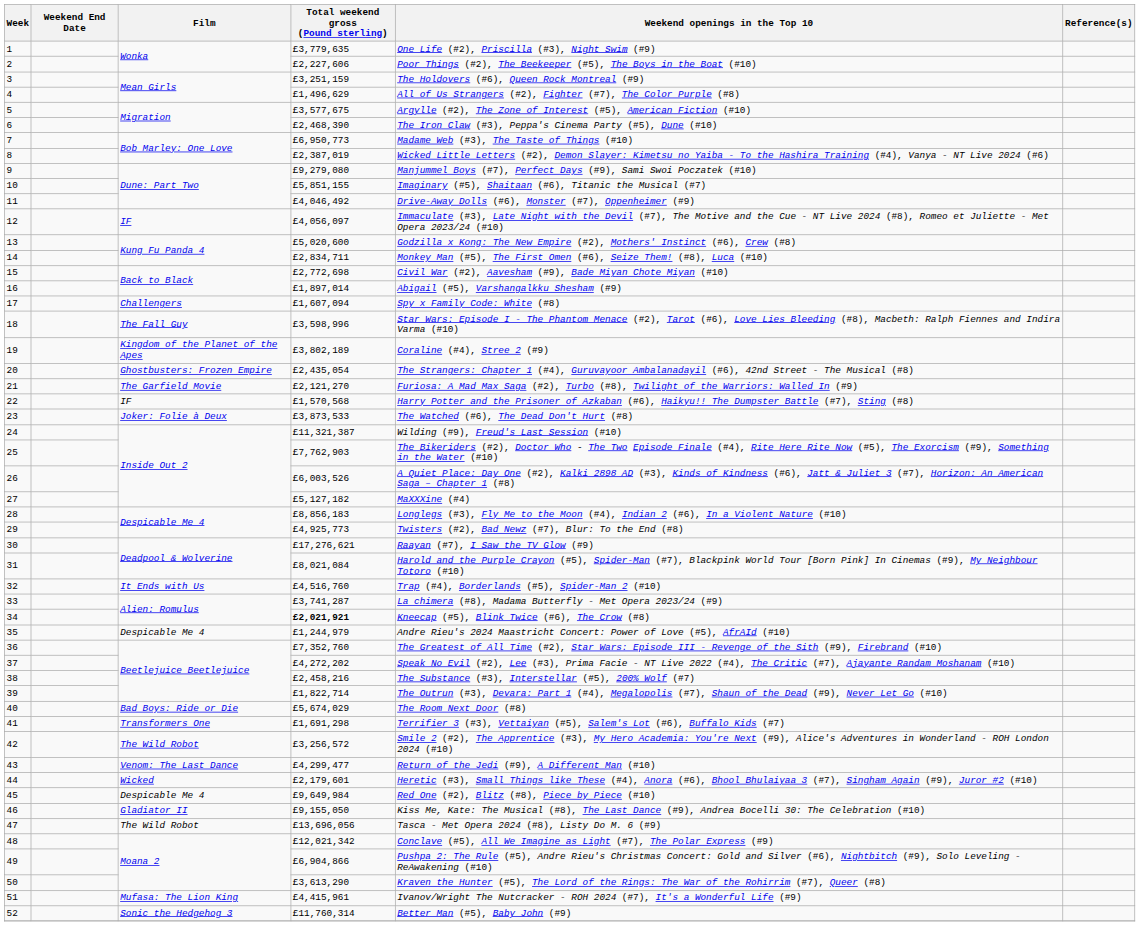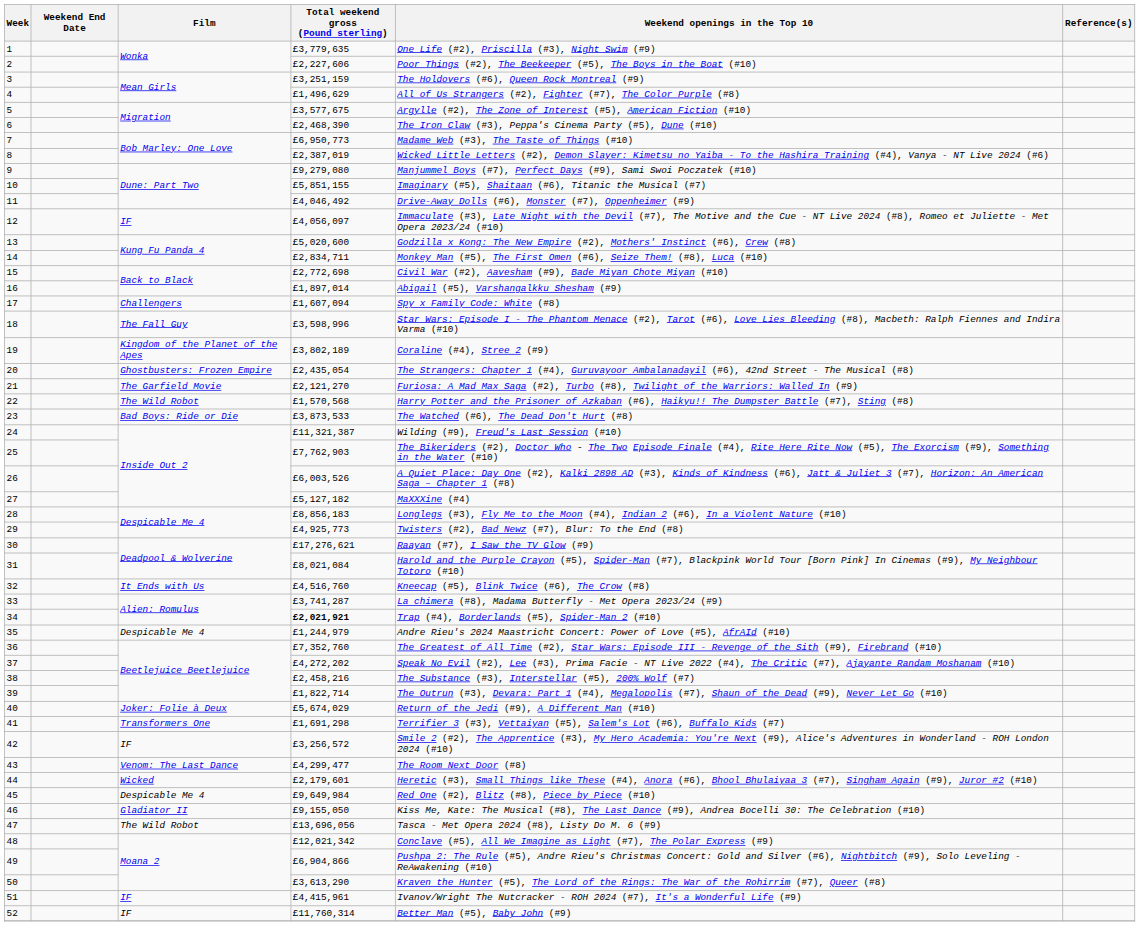(126, 402) IF -> (159, 402) The Wild Robot
(174, 417) Joker: Folie à Deux -> (179, 417) Bad Boys: Ride or Die
(529, 587) Trap (#4), Borderlands (#5), Spider-Man 2 (#10) -> (524, 587) Kneecap (#5), Blink Twice (#6), The Crow (#8)
(524, 617) Kneecap (#5), Blink Twice (#6), The Crow (#8) -> (529, 617) Trap (#4), Borderlands (#5), Spider-Man 2 (#10)
(179, 709) Bad Boys: Ride or Die -> (174, 709) Joker: Folie à Deux
(462, 709) The Room Next Door (#8) -> (526, 709) Return of the Jedi (#9), A Different Man (#10)
(159, 744) The Wild Robot -> (126, 744) IF
(526, 765) Return of the Jedi (#9), A Different Man (#10) -> (462, 765) The Room Next Door (#8)
(179, 898) Mufasa: The Lion King -> (126, 898) IF
(176, 913) Sonic the Hedgehog 3 -> (126, 913) IF
